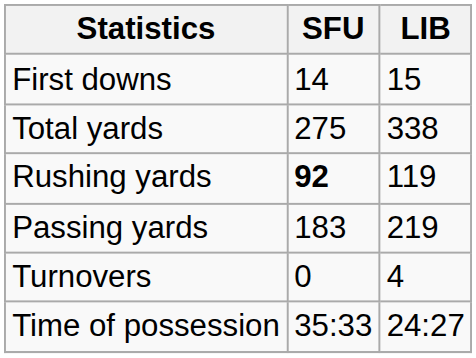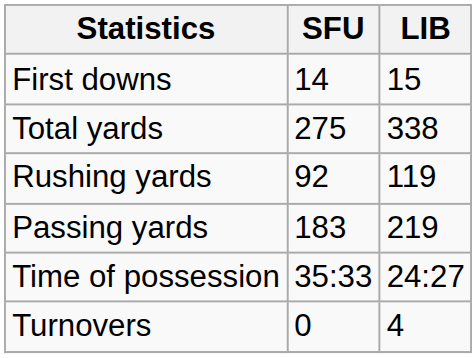(312, 177) bold -> (312, 177) normal
rows swapped: (82, 276) <-> (146, 326)
